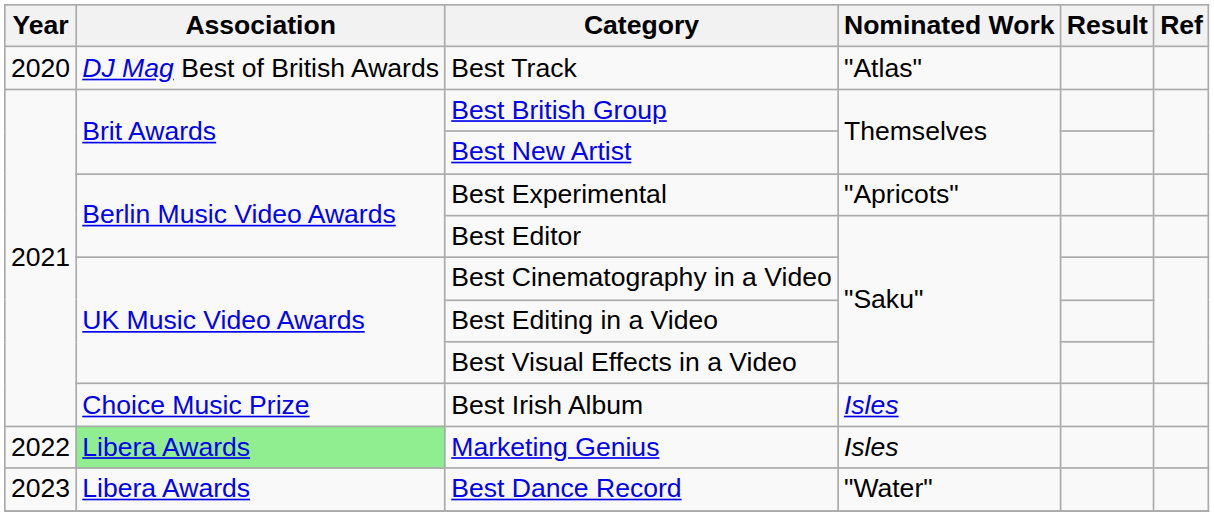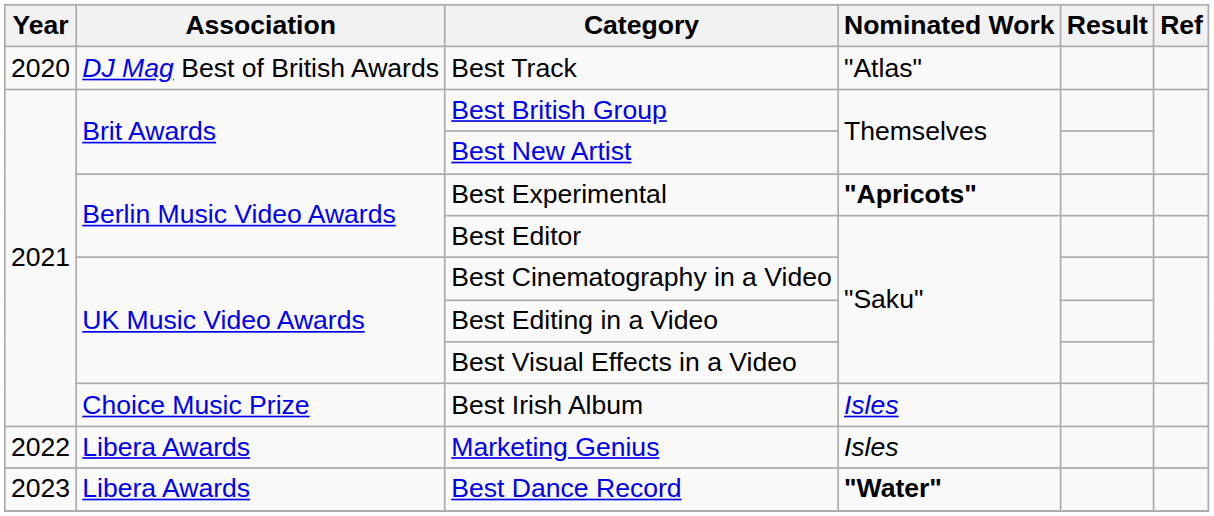(901, 194) normal -> (910, 194) bold
(166, 446) lightgreen background -> (166, 446) no background
(888, 488) normal -> (893, 488) bold
